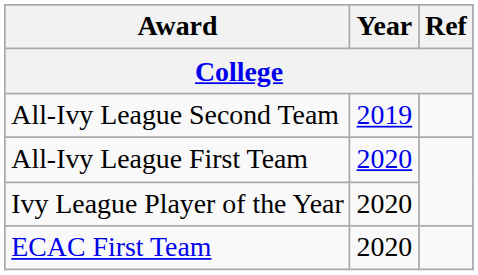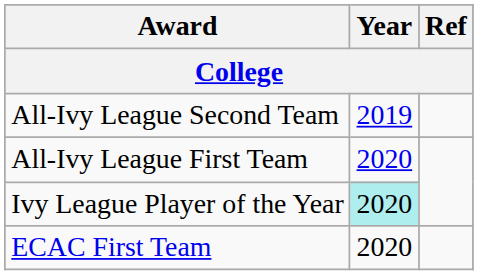(384, 203) no background -> (384, 203) paleturquoise background
